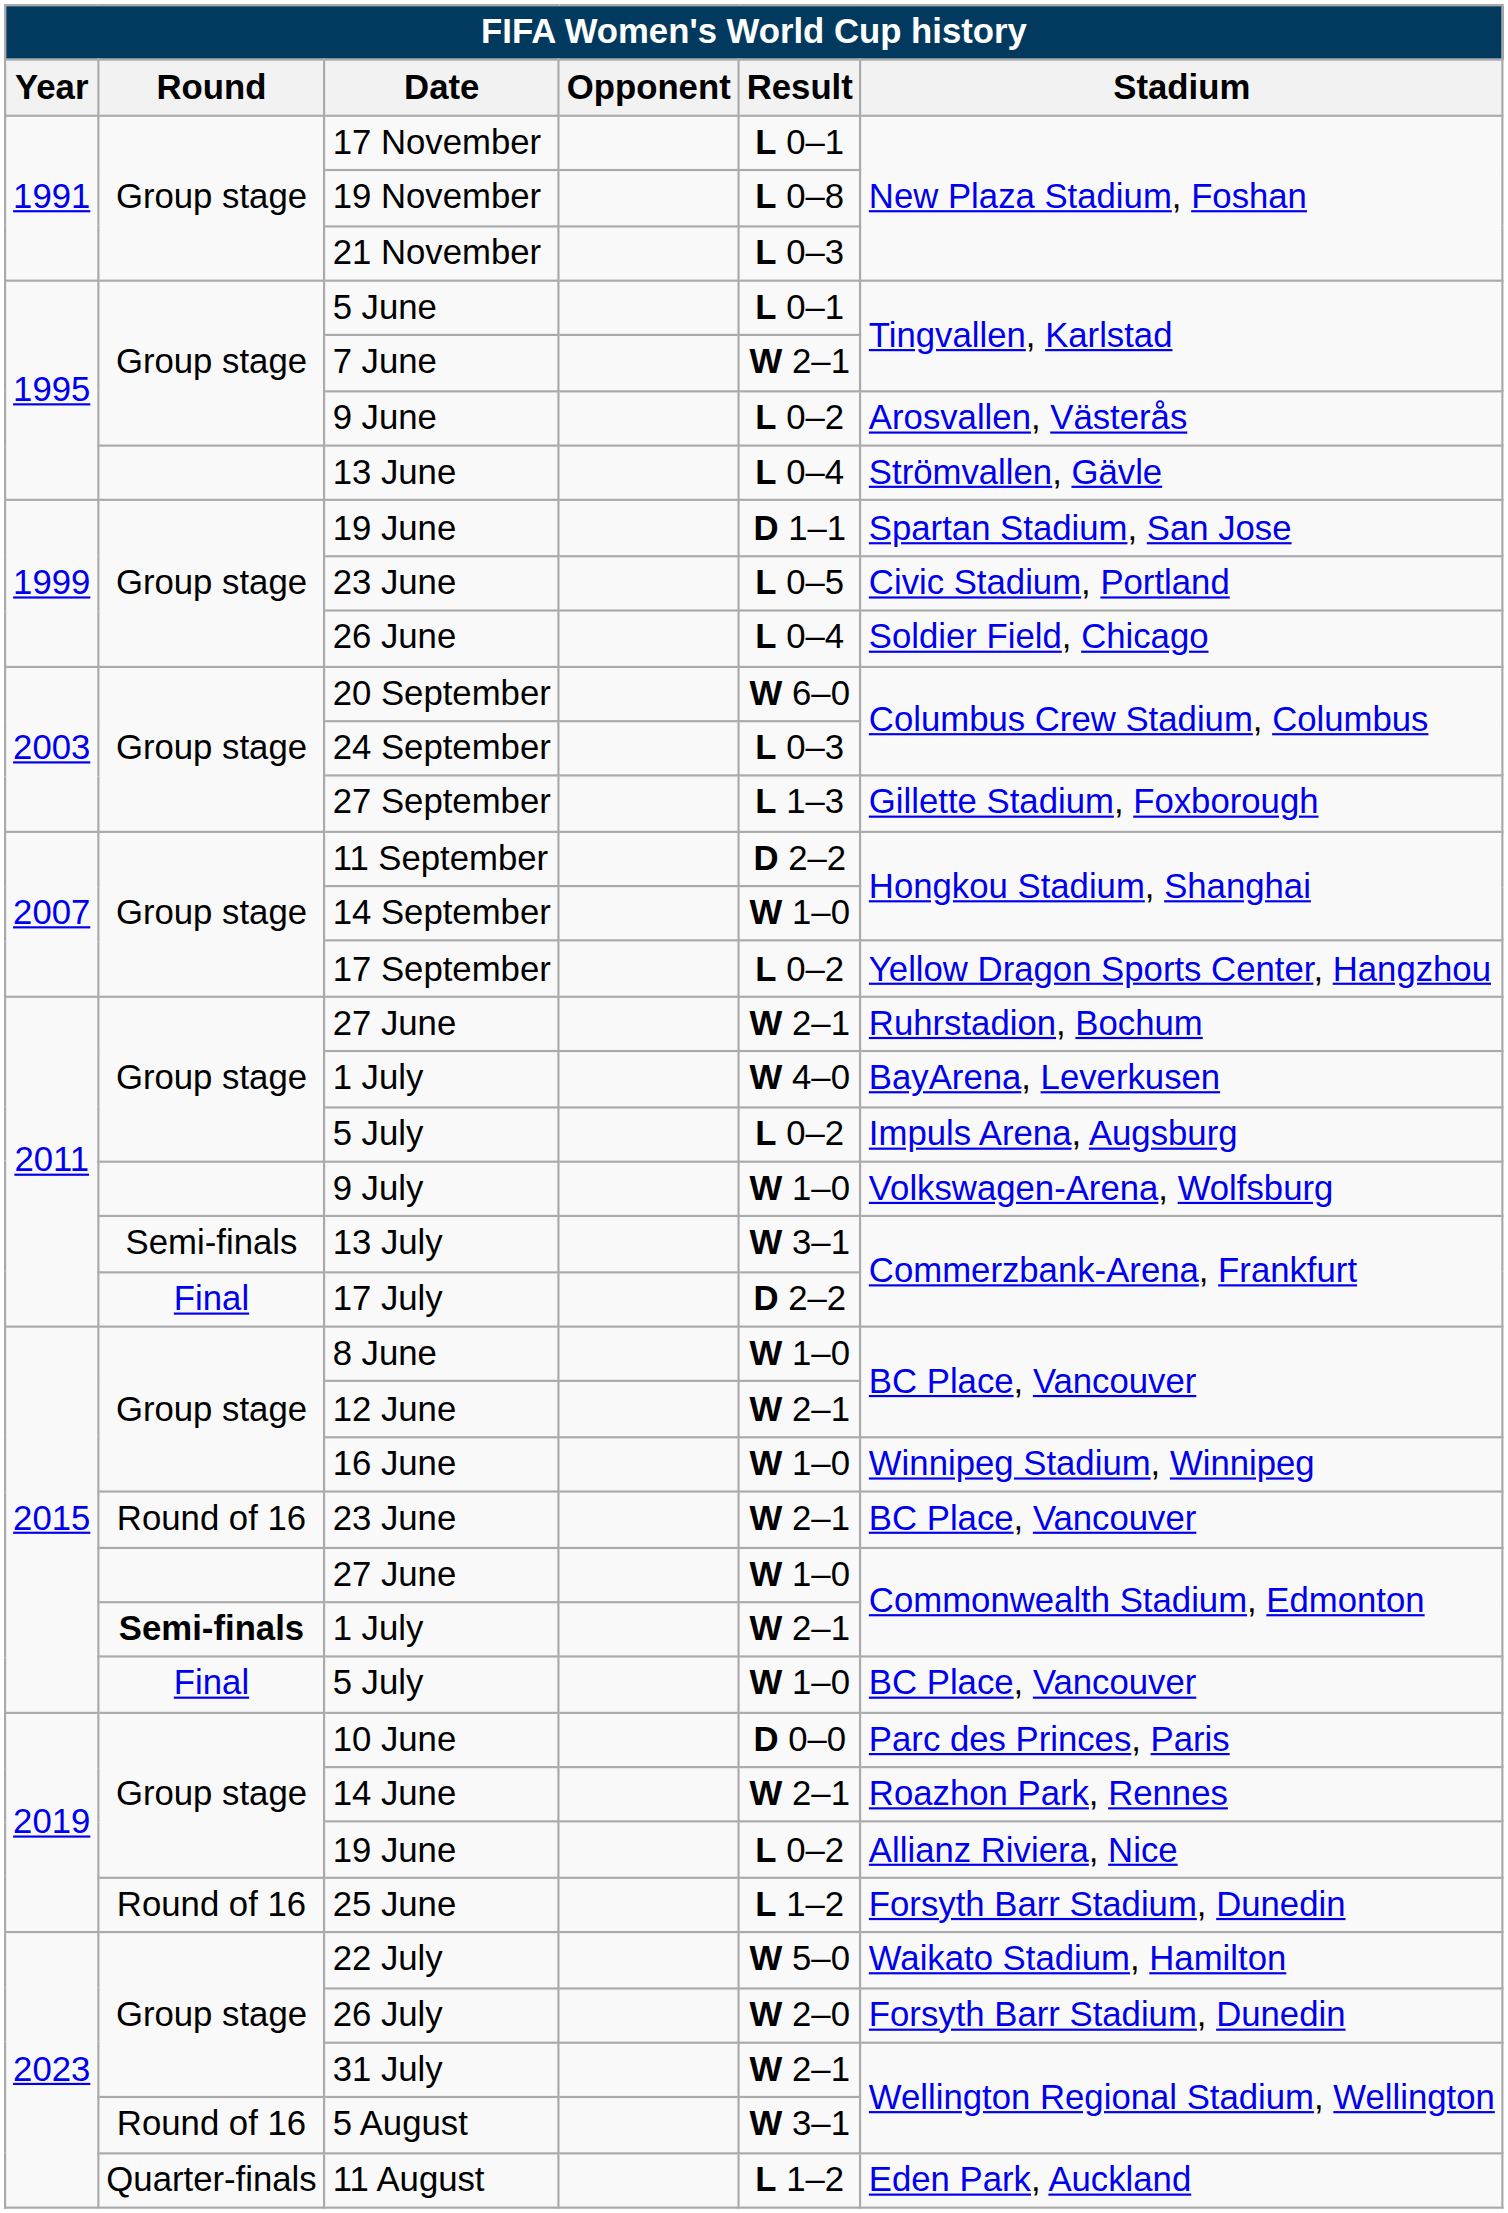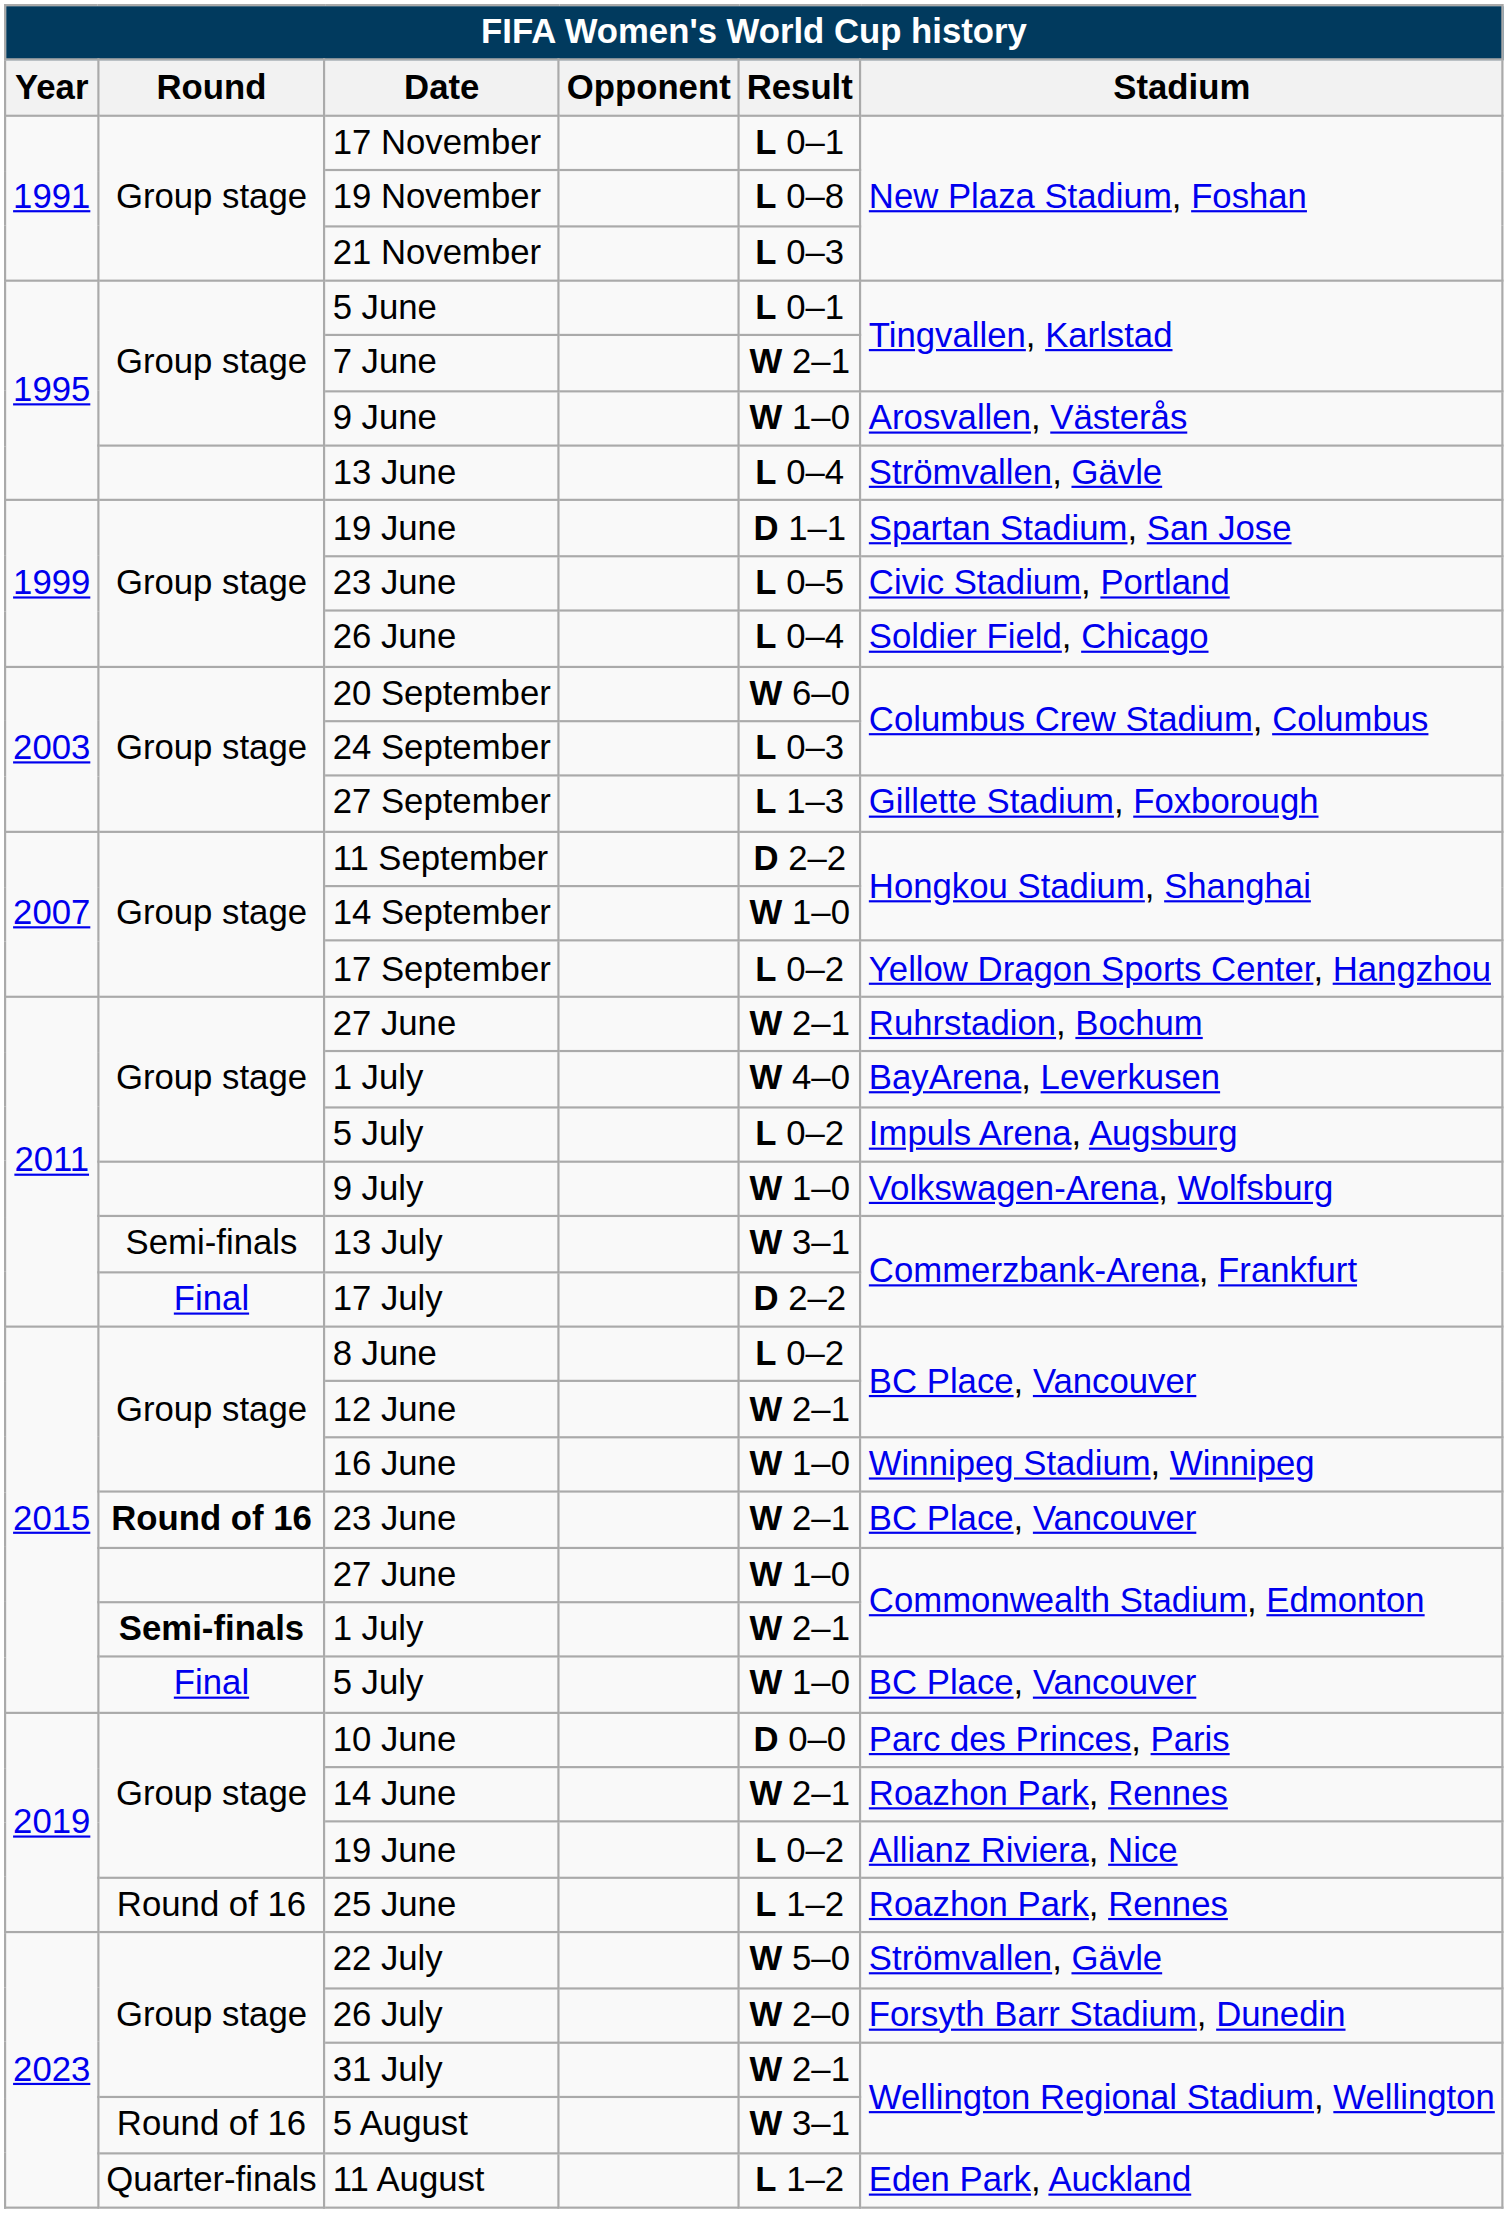(800, 417) L 0–2 -> (800, 417) W 1–0
(800, 1353) W 1–0 -> (800, 1353) L 0–2
(211, 1518) normal -> (211, 1518) bold
(1107, 1904) Forsyth Barr Stadium, Dunedin -> (1048, 1904) Roazhon Park, Rennes
(1078, 1959) Waikato Stadium, Hamilton -> (1016, 1959) Strömvallen, Gävle
